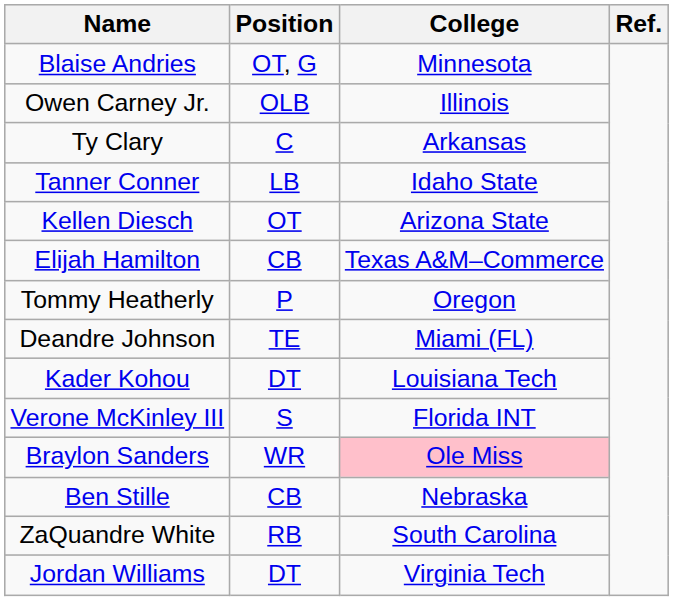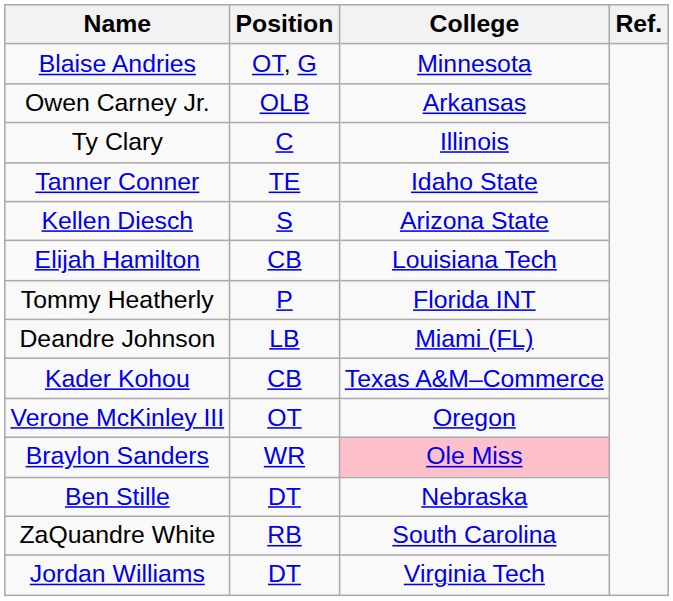(474, 102) Illinois -> (474, 102) Arkansas
(474, 142) Arkansas -> (474, 142) Illinois
(284, 181) LB -> (284, 181) TE
(284, 220) OT -> (284, 220) S
(474, 260) Texas A&M–Commerce -> (474, 260) Louisiana Tech
(474, 299) Oregon -> (474, 299) Florida INT
(284, 338) TE -> (284, 338) LB
(284, 378) DT -> (284, 378) CB
(474, 378) Louisiana Tech -> (474, 378) Texas A&M–Commerce
(284, 417) S -> (284, 417) OT
(474, 417) Florida INT -> (474, 417) Oregon
(284, 496) CB -> (284, 496) DT
